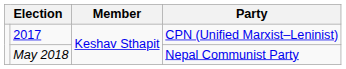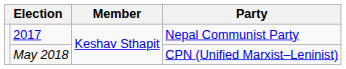(252, 34) CPN (Unified Marxist–Leninist) -> (232, 34) Nepal Communist Party
(232, 54) Nepal Communist Party -> (252, 54) CPN (Unified Marxist–Leninist)
